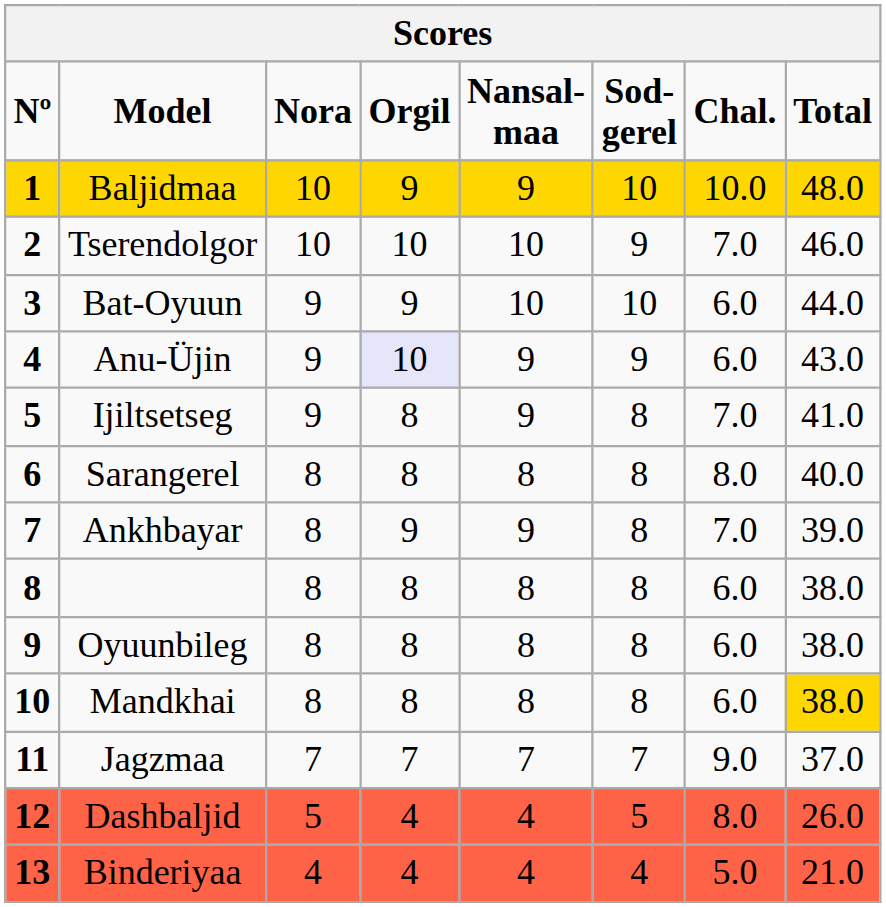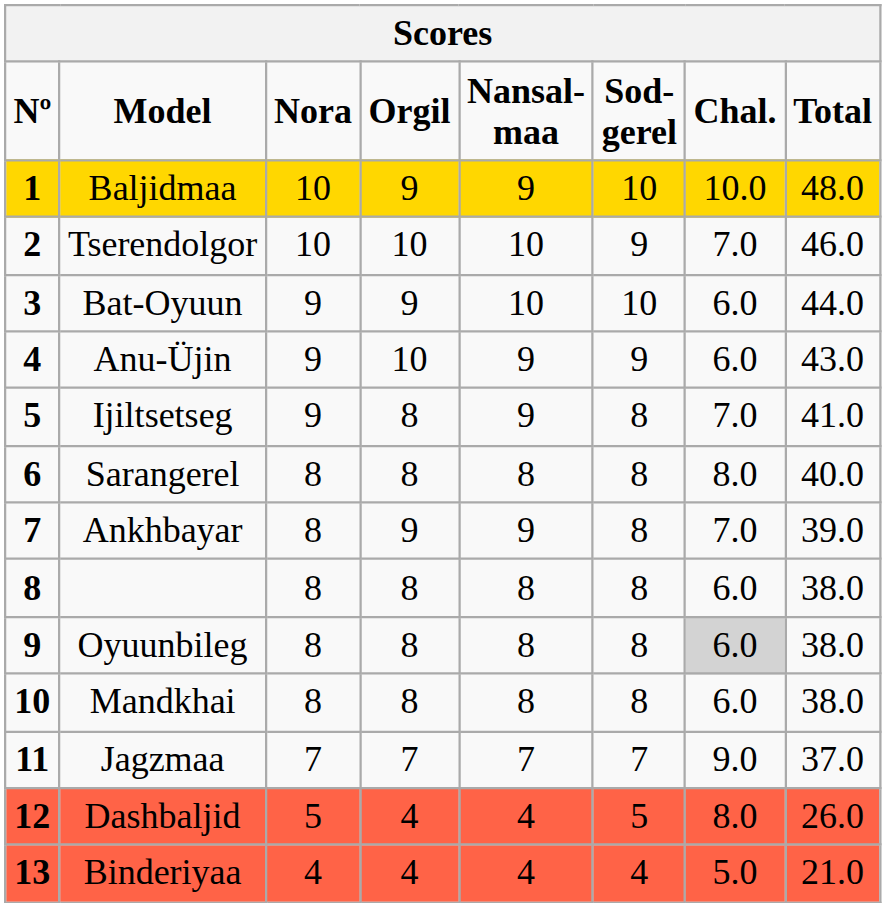(409, 359) lavender background -> (409, 359) no background
(735, 644) no background -> (735, 644) lightgrey background
(833, 701) gold background -> (833, 701) no background
